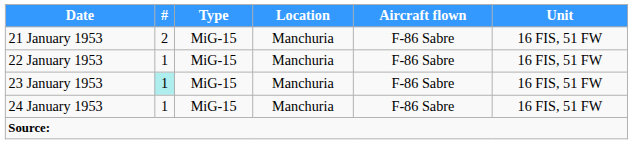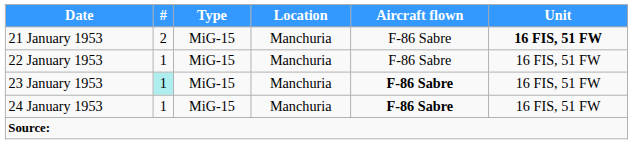(560, 38) normal -> (558, 38) bold
(423, 83) normal -> (420, 83) bold
(423, 106) normal -> (420, 106) bold
